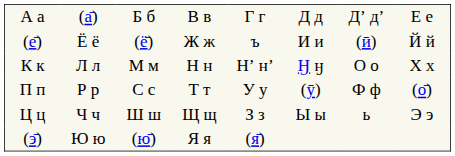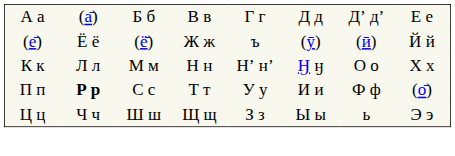(311, 41) И и -> (311, 41) (ӯ)
(88, 90) normal -> (88, 90) bold
(311, 90) (ӯ) -> (311, 90) И и
- row: (33, 138)
